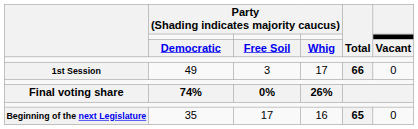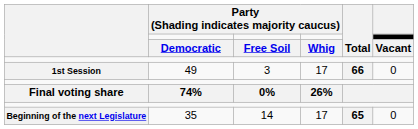(267, 116) 17 -> (267, 116) 14
(322, 116) 16 -> (322, 116) 17
